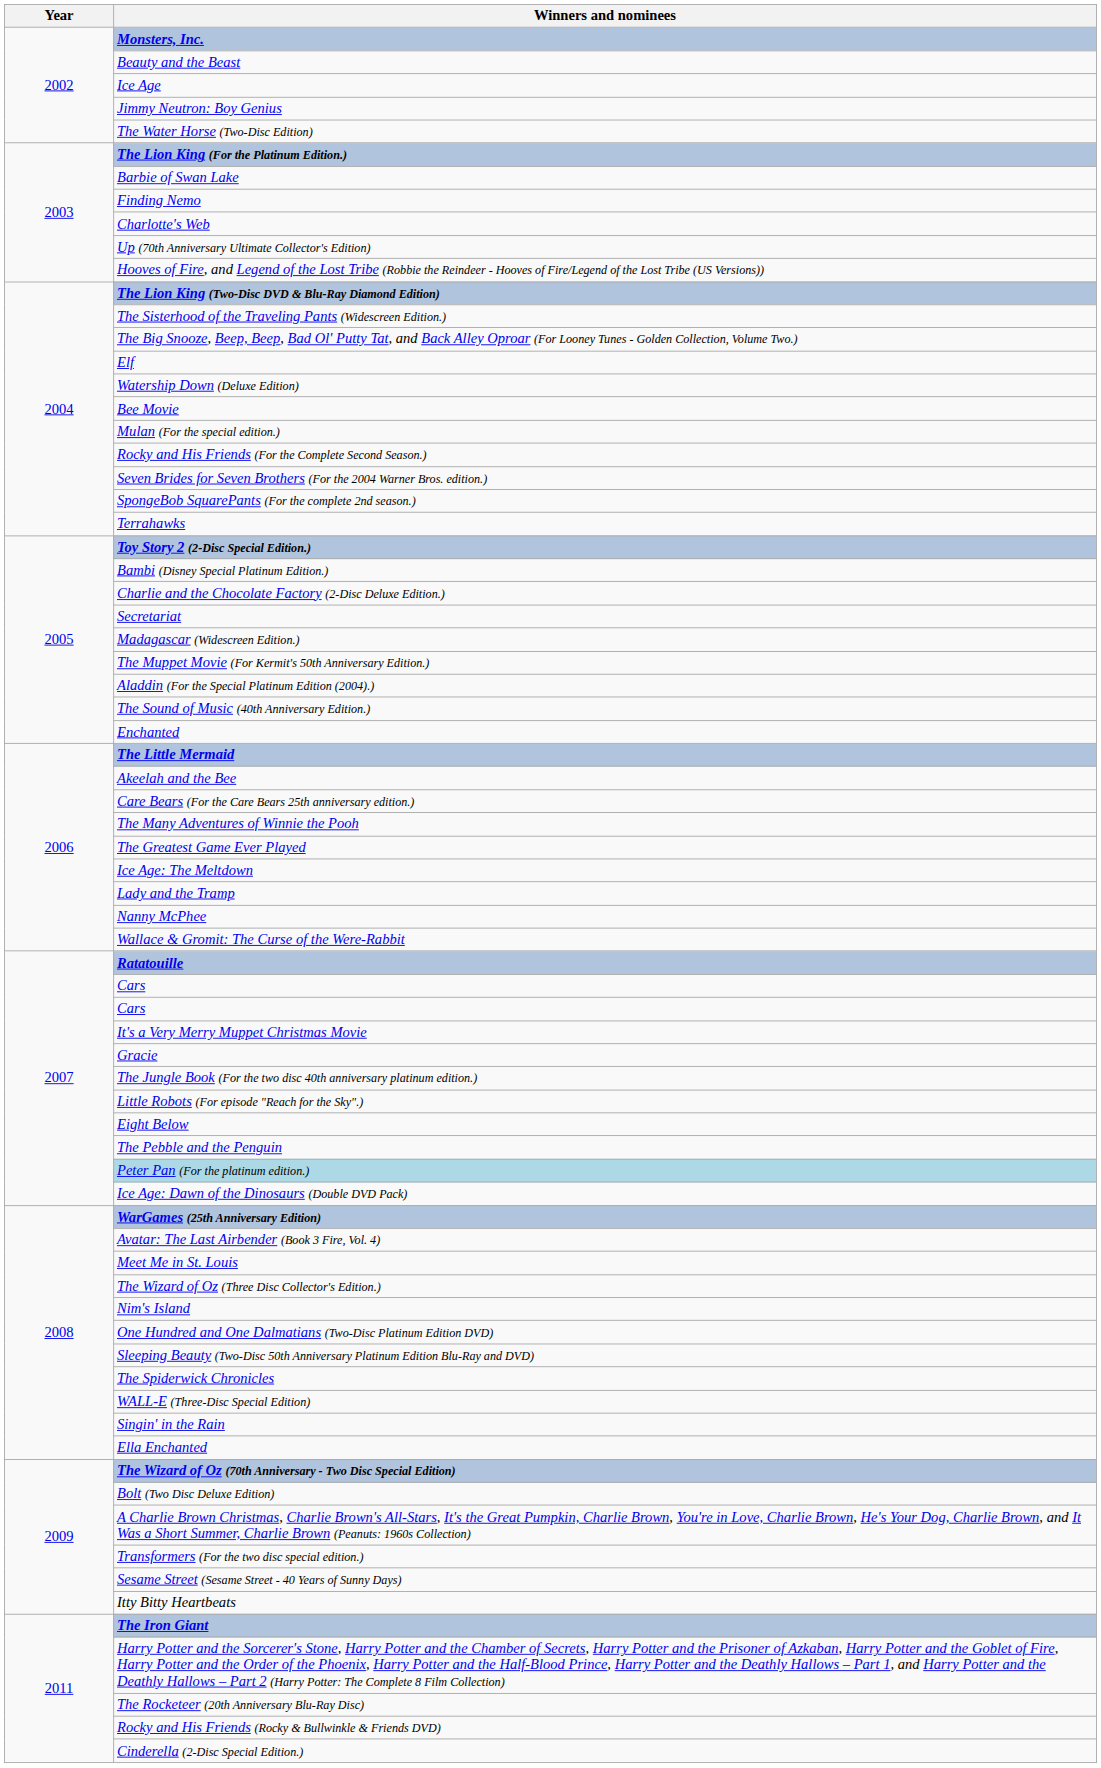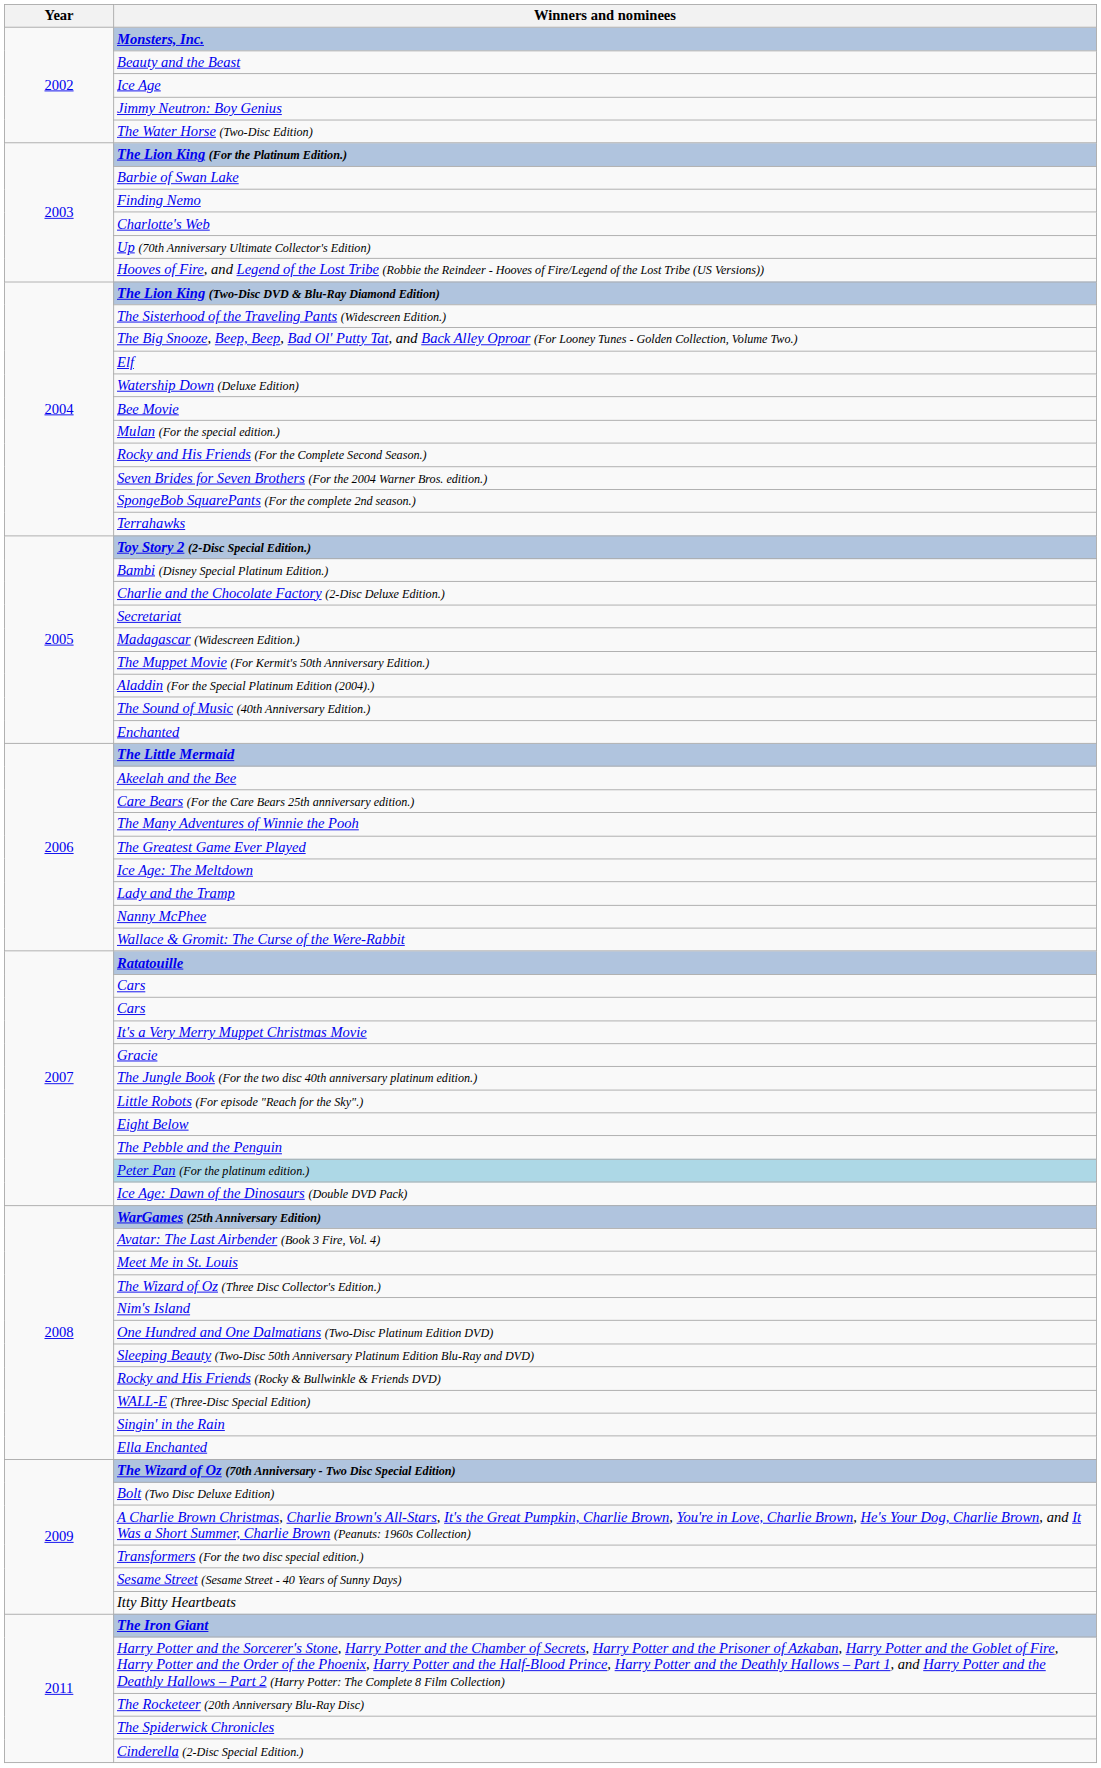(196, 1378) The Spiderwick Chronicles -> (279, 1378) Rocky and His Friends (Rocky & Bullwinkle & Friends DVD)
(279, 1727) Rocky and His Friends (Rocky & Bullwinkle & Friends DVD) -> (196, 1727) The Spiderwick Chronicles
